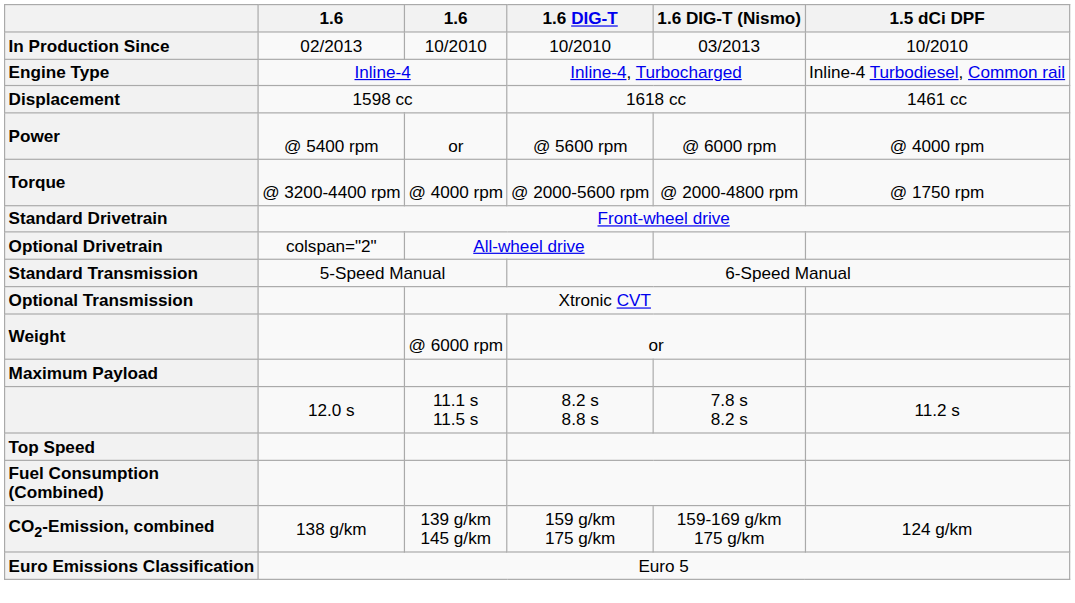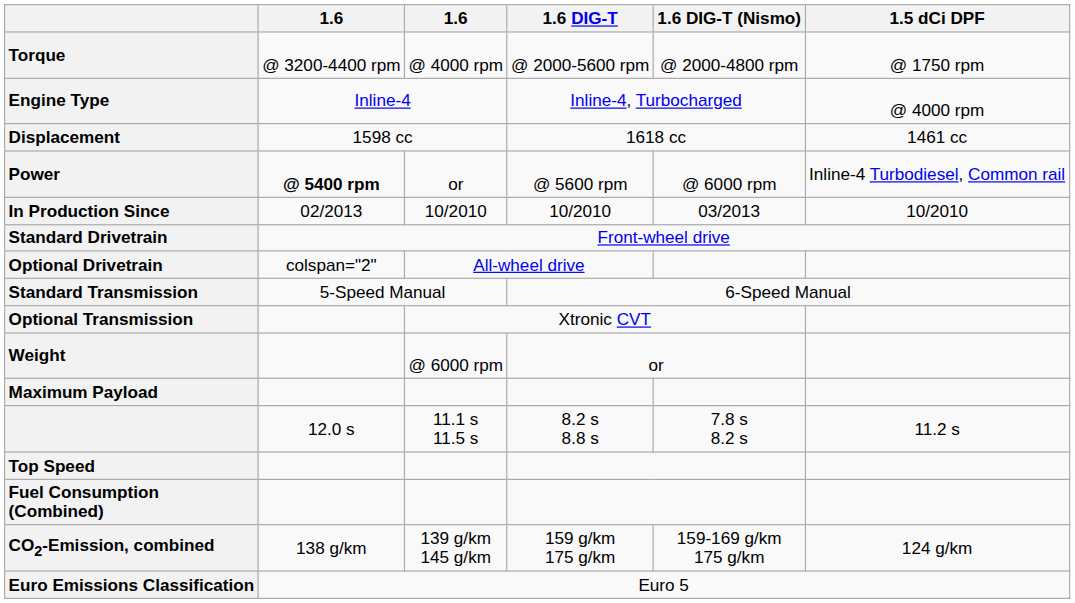rows swapped: (89, 46) <-> (37, 182)
(937, 73) Inline-4 Turbodiesel, Common rail -> (937, 111) @ 4000 rpm
(331, 146) normal -> (331, 184) bold
(937, 146) @ 4000 rpm -> (937, 174) Inline-4 Turbodiesel, Common rail
